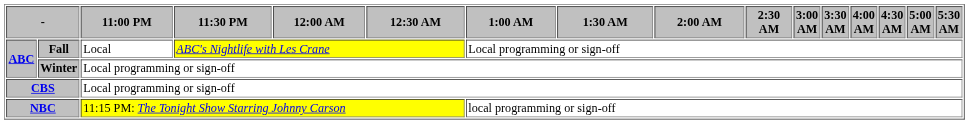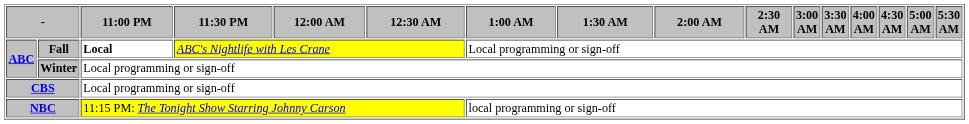(97, 48) normal -> (98, 48) bold
